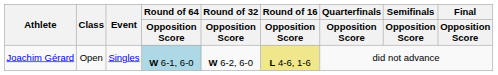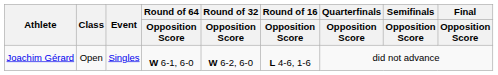(171, 63) lightblue background -> (171, 63) no background
(290, 63) khaki background -> (290, 63) no background
